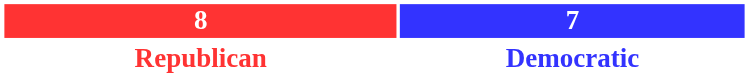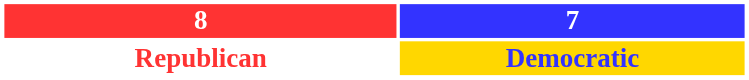(573, 57) no background -> (573, 57) gold background
